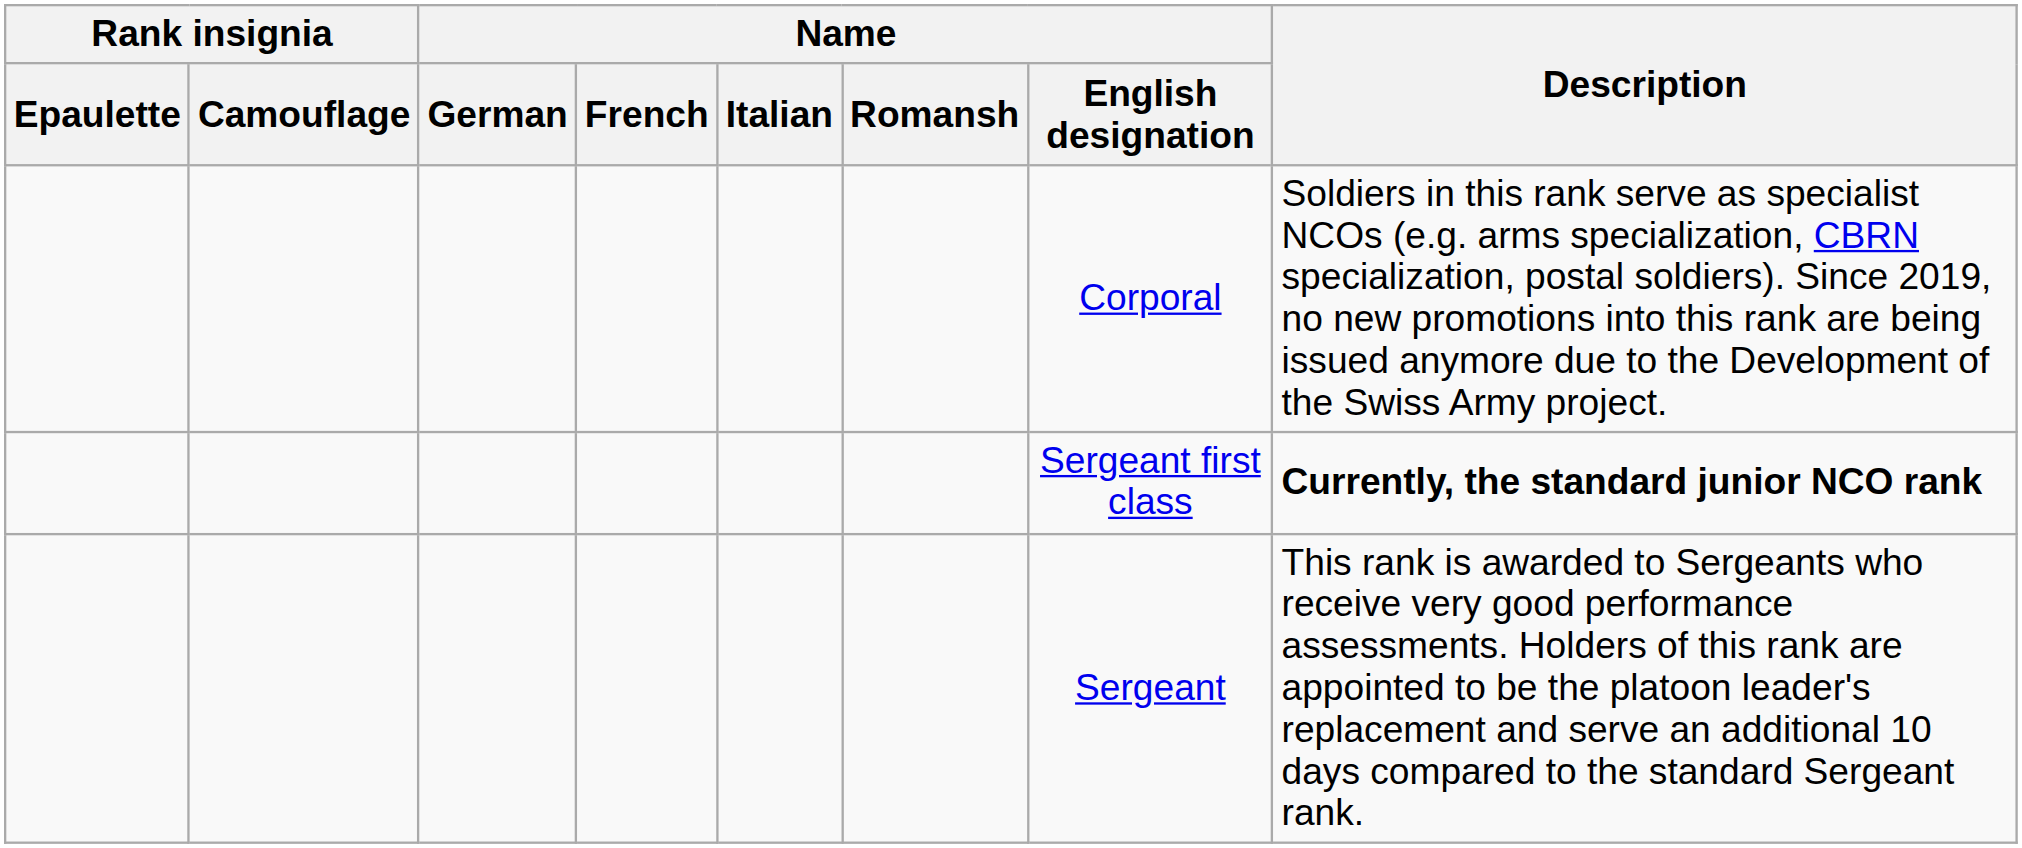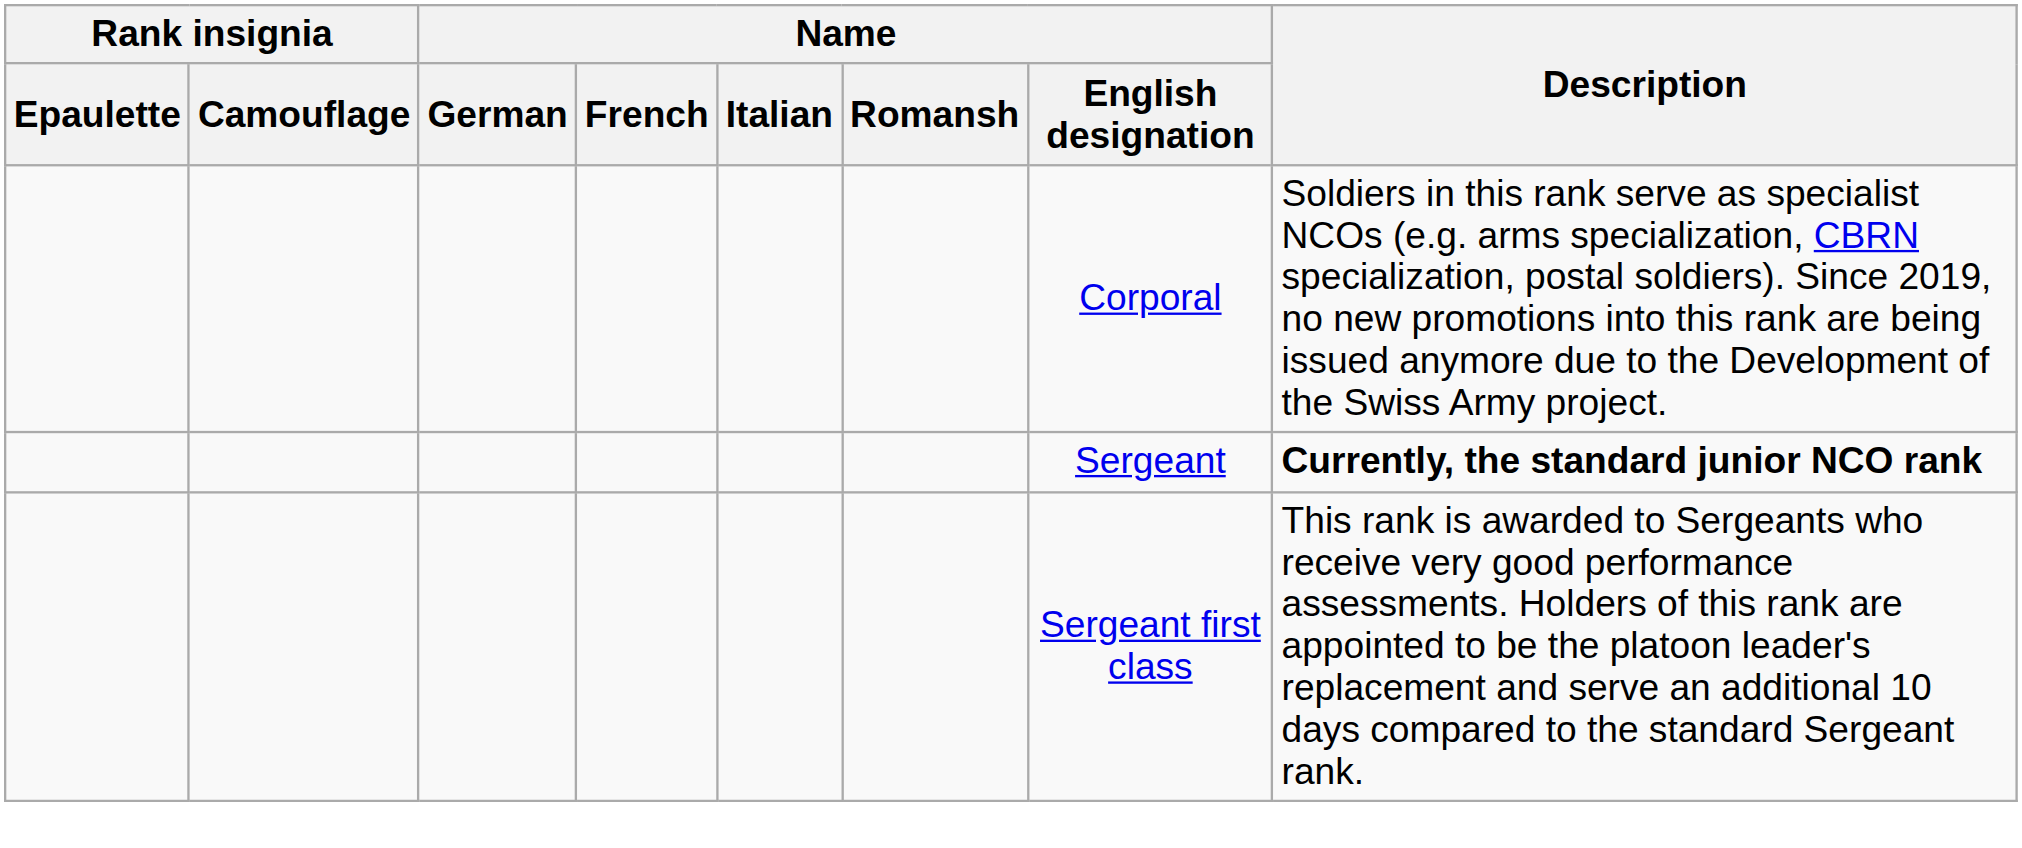(1150, 481) Sergeant first class -> (1150, 461) Sergeant
(1150, 687) Sergeant -> (1150, 645) Sergeant first class
